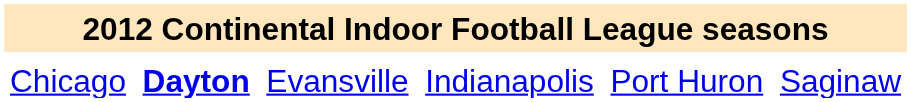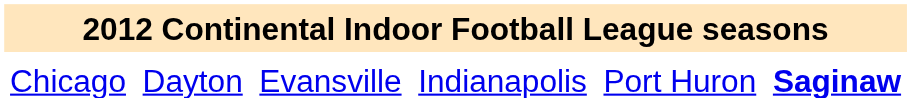(196, 80) bold -> (193, 80) normal
(840, 80) normal -> (837, 80) bold
